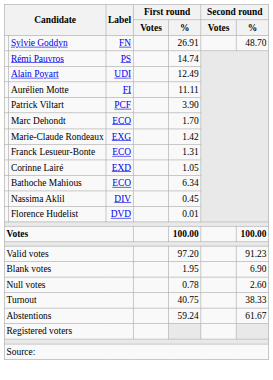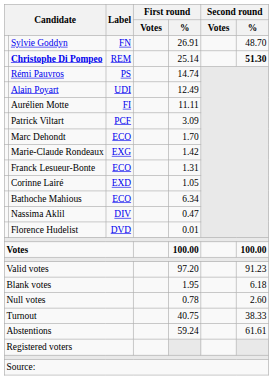+ row: (57, 59)
(191, 105) 3.90 -> (191, 121) 3.09
(191, 198) 0.45 -> (191, 214) 0.47
(258, 269) 6.90 -> (258, 285) 6.18
(256, 316) 61.67 -> (256, 331) 61.61
